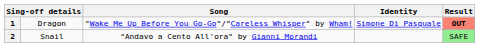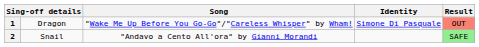(459, 23) bold -> (459, 23) normal
